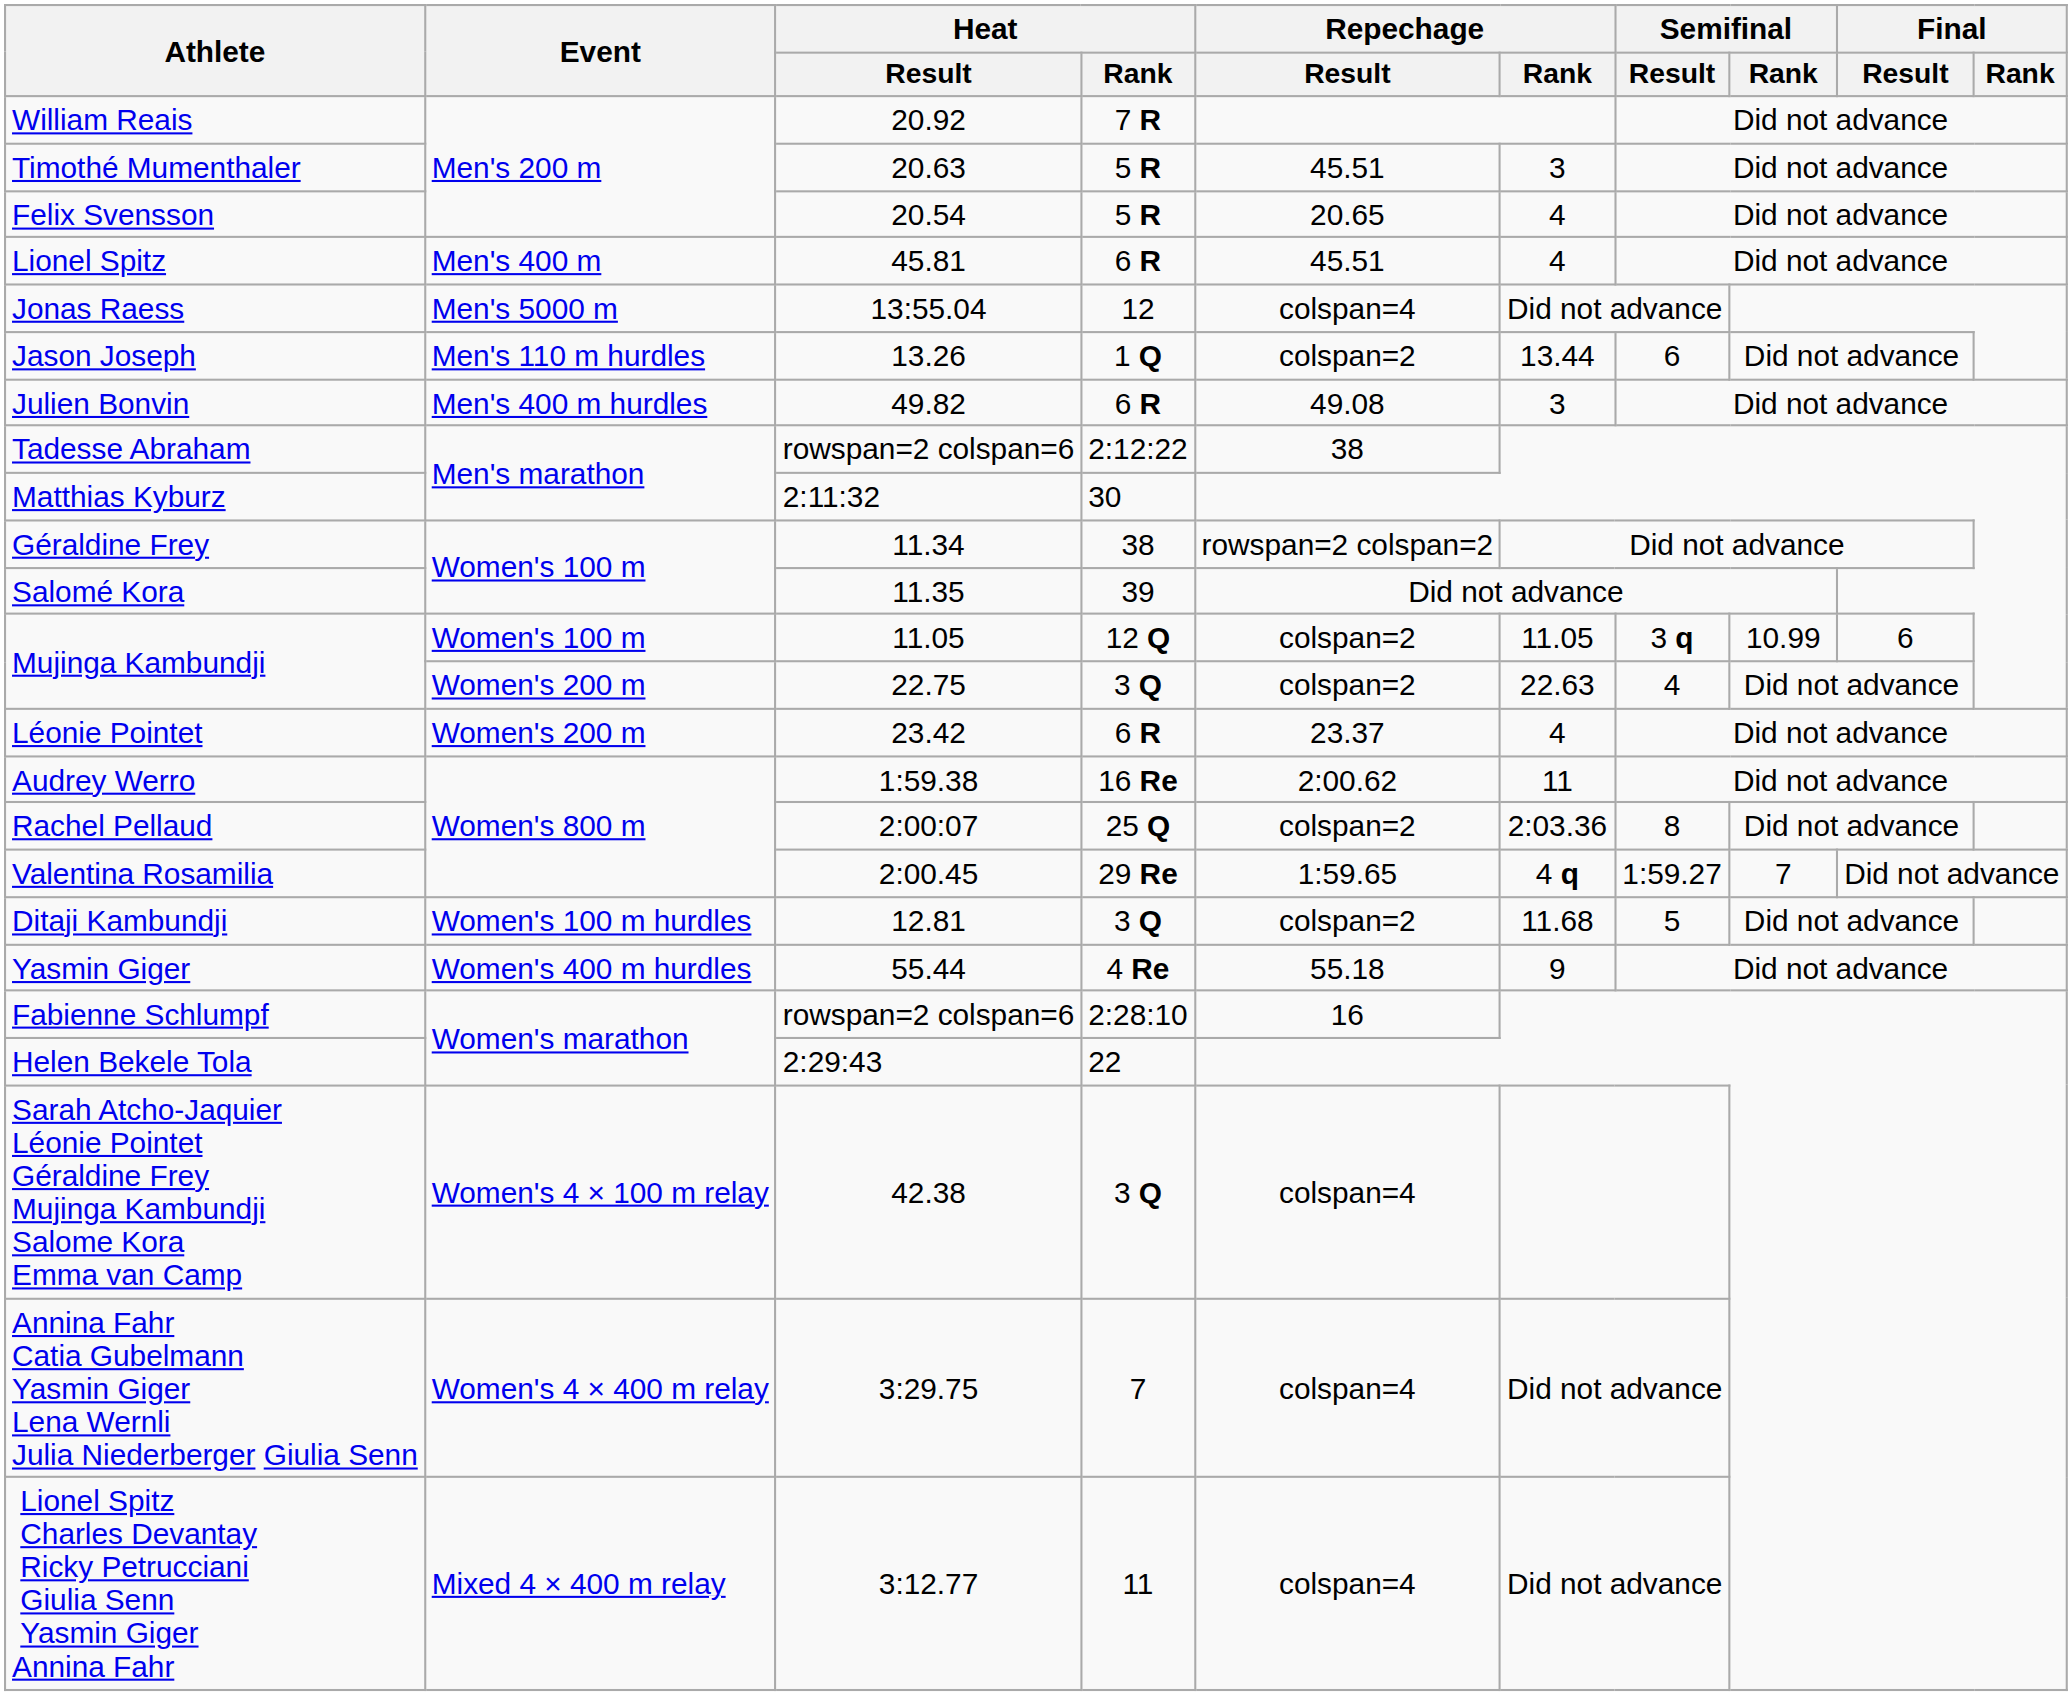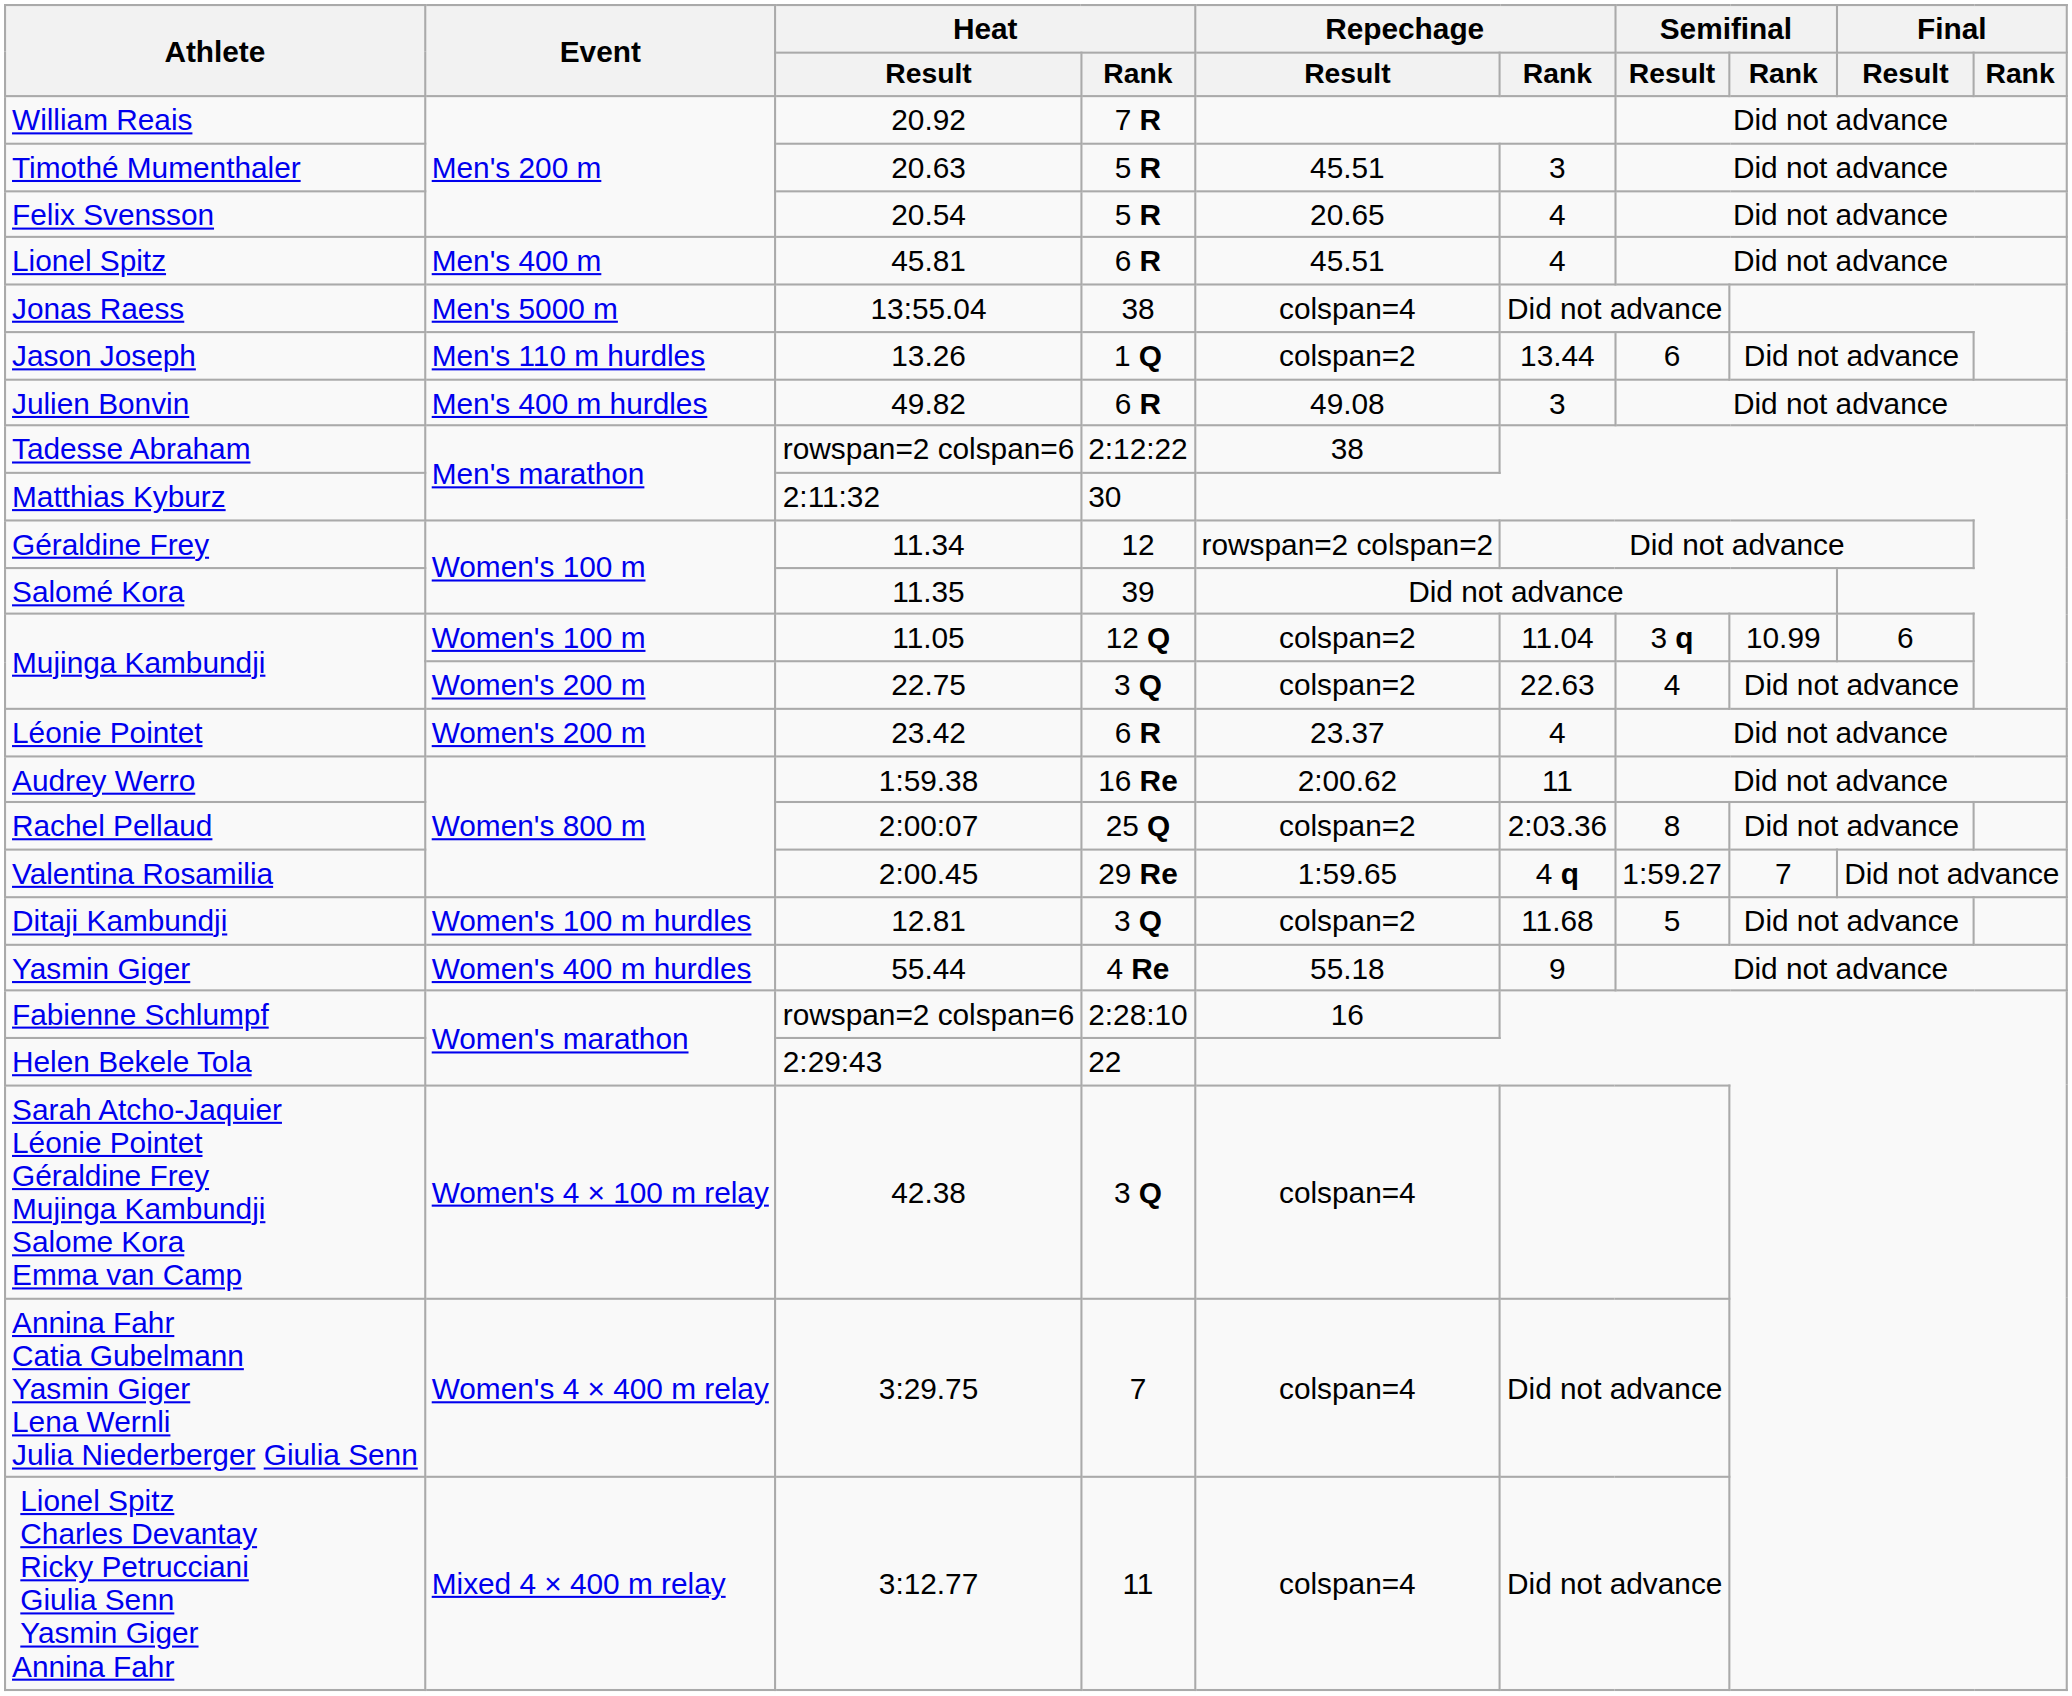(1138, 309) 12 -> (1138, 309) 38
(1138, 544) 38 -> (1138, 544) 12
(1557, 639) 11.05 -> (1557, 639) 11.04
